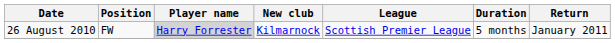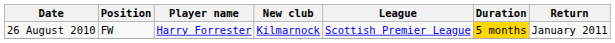(204, 30) lightgrey background -> (204, 30) no background
(501, 30) no background -> (501, 30) gold background
